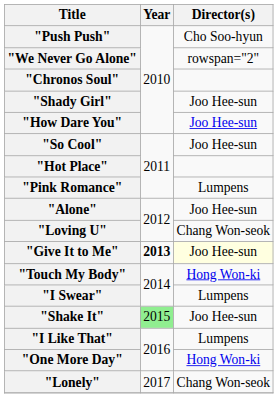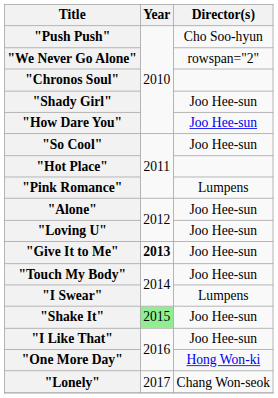(223, 230) Chang Won-seok -> (223, 230) Joo Hee-sun
(223, 252) lightyellow background -> (223, 252) no background
(223, 274) Hong Won-ki -> (223, 274) Joo Hee-sun
(223, 338) Lumpens -> (223, 338) Joo Hee-sun
